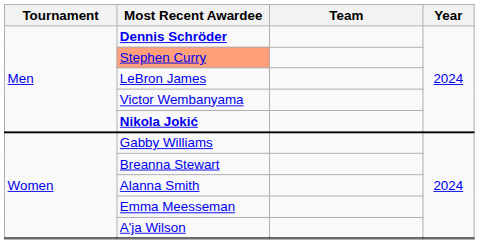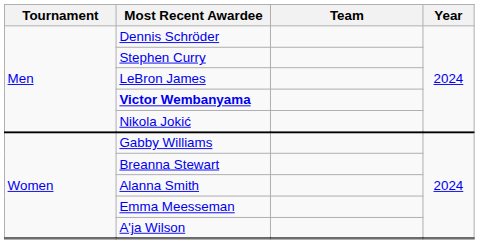(173, 37) bold -> (169, 37) normal
(163, 58) lightsalmon background -> (163, 58) no background
(182, 100) normal -> (185, 100) bold
(159, 121) bold -> (155, 121) normal
